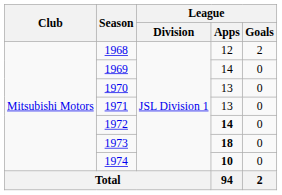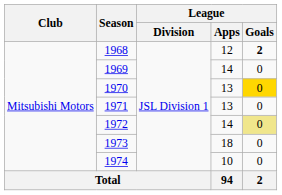(260, 50) normal -> (260, 50) bold
(260, 87) no background -> (260, 87) gold background
(227, 124) bold -> (227, 124) normal
(260, 124) no background -> (260, 124) khaki background
(227, 143) bold -> (227, 143) normal
(227, 161) bold -> (227, 161) normal
